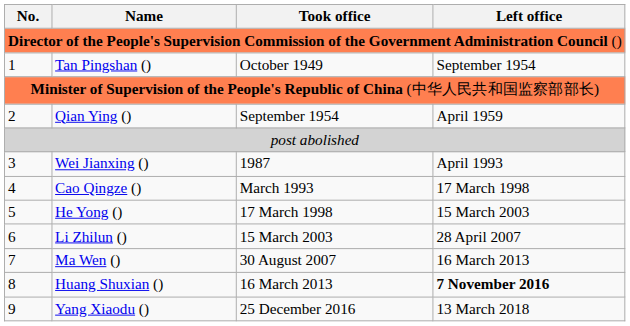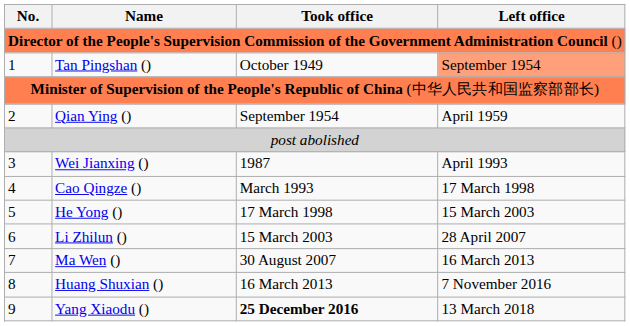(486, 64) no background -> (491, 64) lightsalmon background
(493, 284) bold -> (496, 284) normal
(298, 308) normal -> (299, 308) bold
